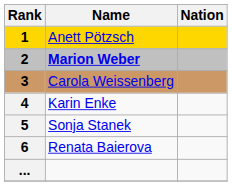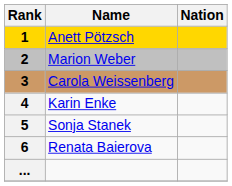(94, 59) bold -> (92, 59) normal
